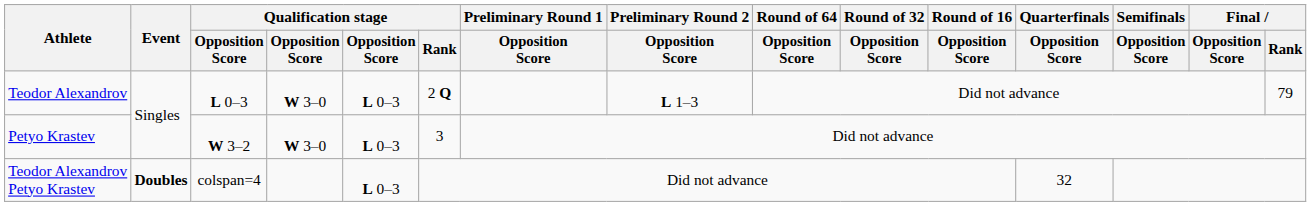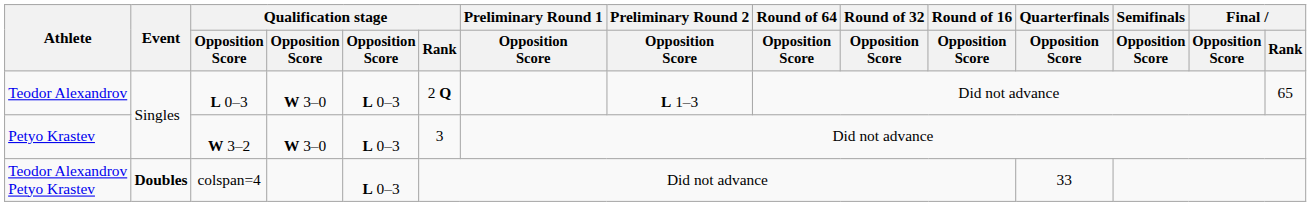(1285, 93) 79 -> (1285, 93) 65
(1064, 180) 32 -> (1064, 180) 33
